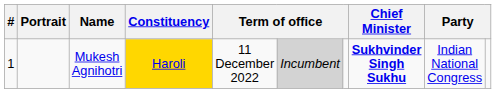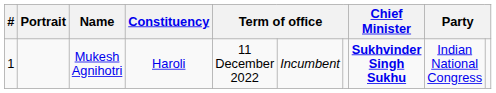(169, 63) gold background -> (169, 63) no background
(310, 63) lightgrey background -> (310, 63) no background
